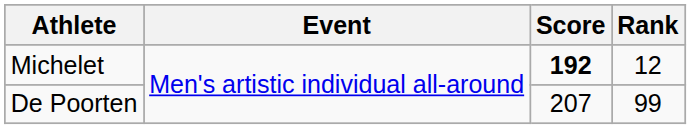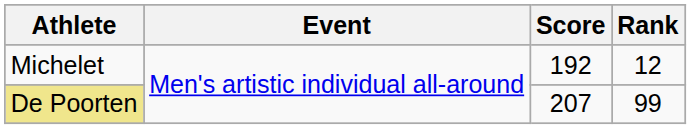(571, 65) bold -> (571, 65) normal
(74, 104) no background -> (74, 104) khaki background
